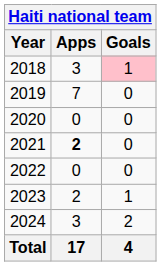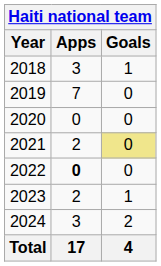(128, 68) pink background -> (128, 68) no background
(76, 145) bold -> (76, 145) normal
(128, 145) no background -> (128, 145) khaki background
(76, 171) normal -> (76, 171) bold
